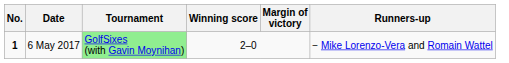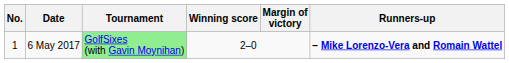(15, 45) bold -> (15, 45) normal
(403, 45) normal -> (407, 45) bold
